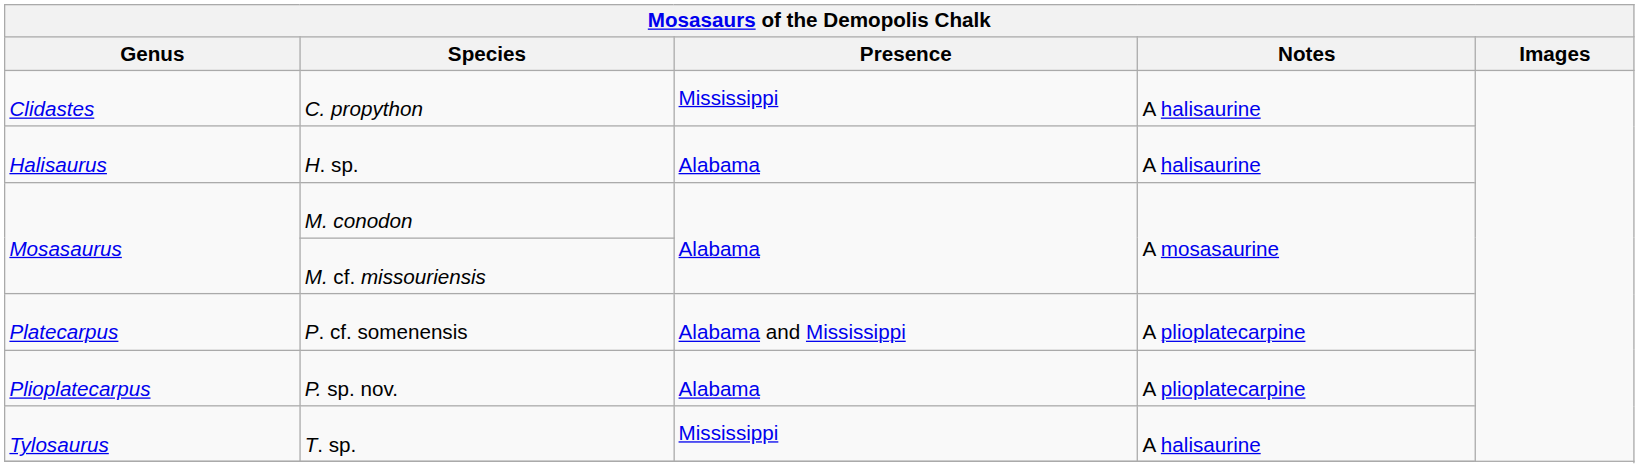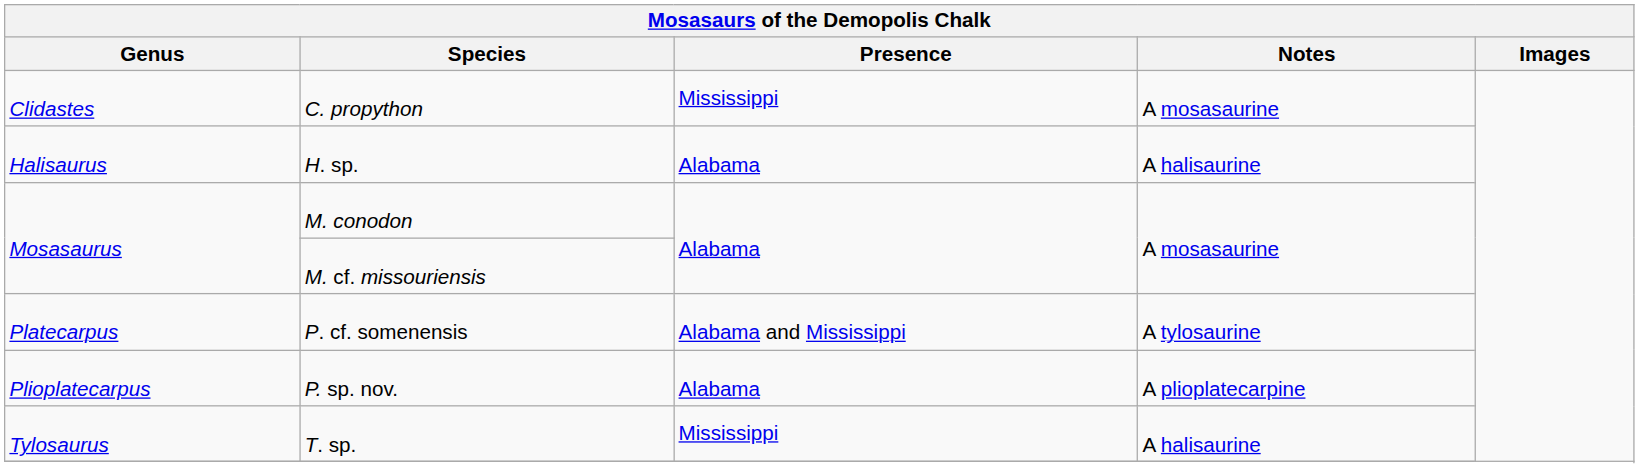(1202, 109) A halisaurine -> (1211, 109) A mosasaurine
(1224, 333) A plioplatecarpine -> (1202, 333) A tylosaurine
